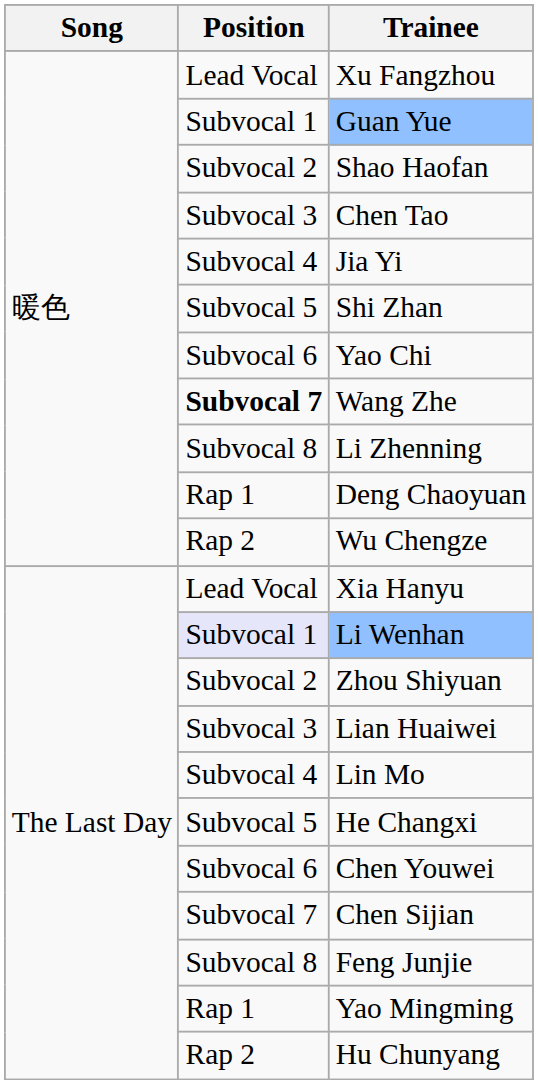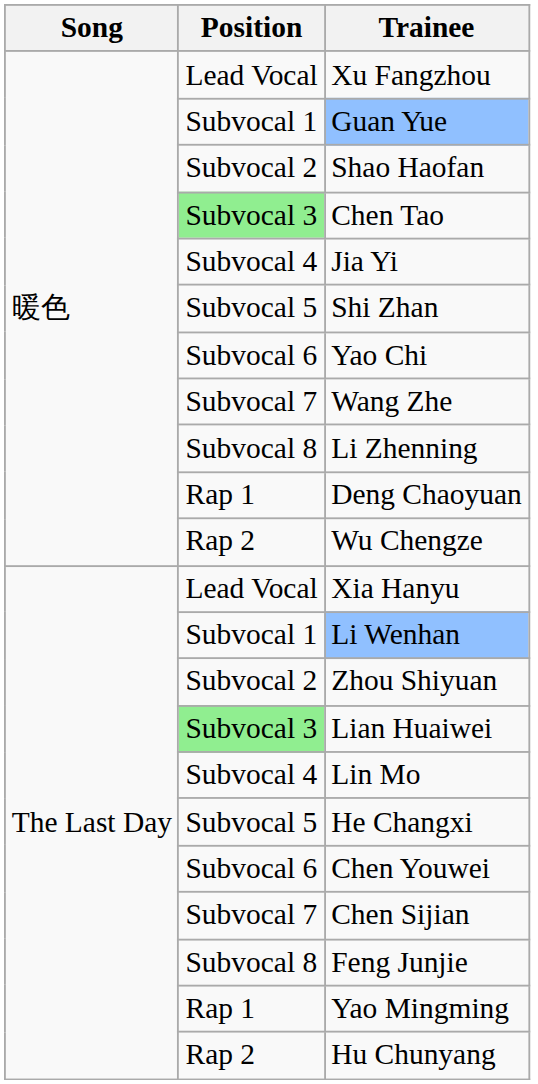(251, 214) no background -> (251, 214) lightgreen background
(254, 401) bold -> (251, 401) normal
(251, 634) lavender background -> (251, 634) no background
(251, 728) no background -> (251, 728) lightgreen background
